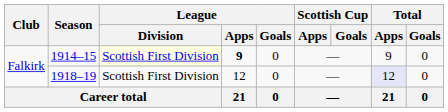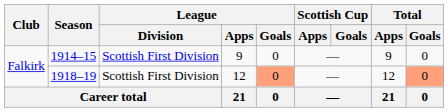(160, 55) lightyellow background -> (160, 55) no background
(239, 55) bold -> (239, 55) normal
(275, 76) no background -> (275, 76) lightsalmon background
(389, 76) lavender background -> (389, 76) no background
(425, 76) no background -> (425, 76) lightsalmon background
